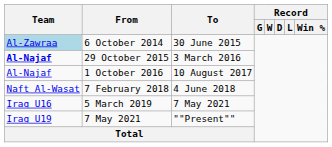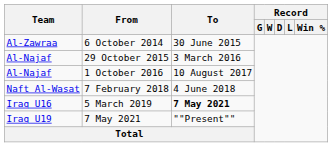(32, 42) lightblue background -> (32, 42) no background
(29, 58) bold -> (29, 58) normal
(201, 104) normal -> (201, 104) bold
